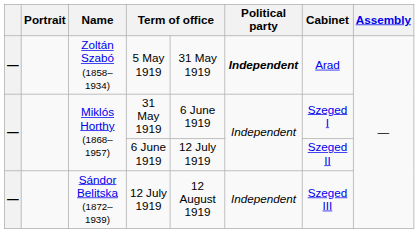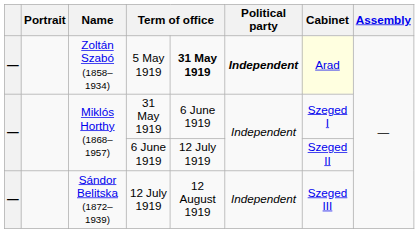(198, 65) normal -> (198, 65) bold
(327, 65) no background -> (327, 65) lightyellow background
